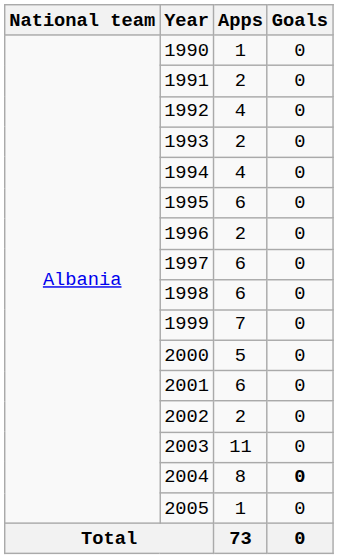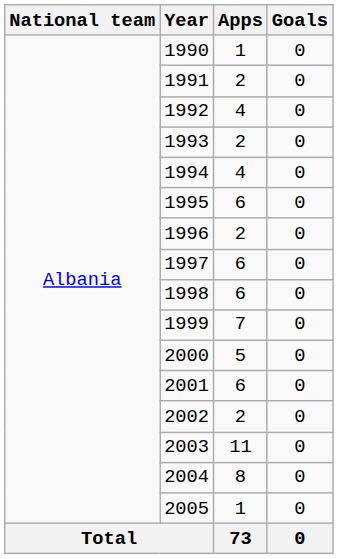(300, 478) bold -> (300, 478) normal
